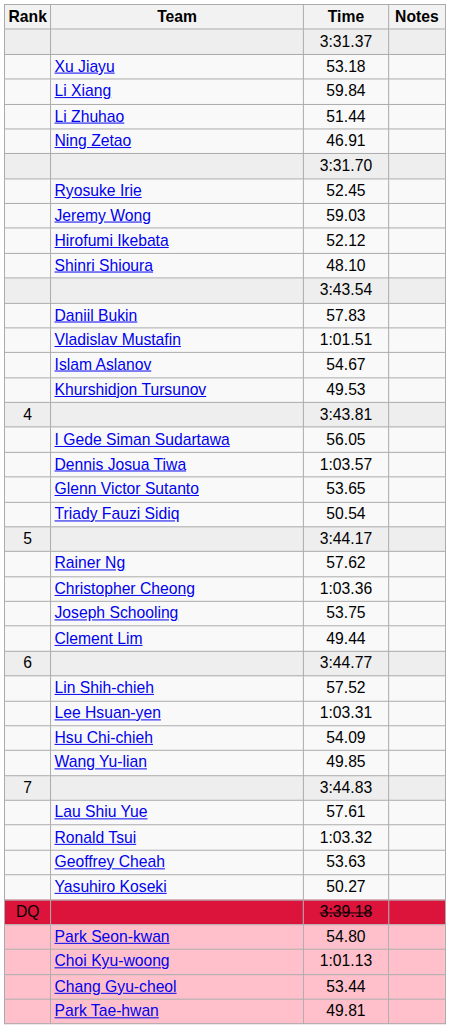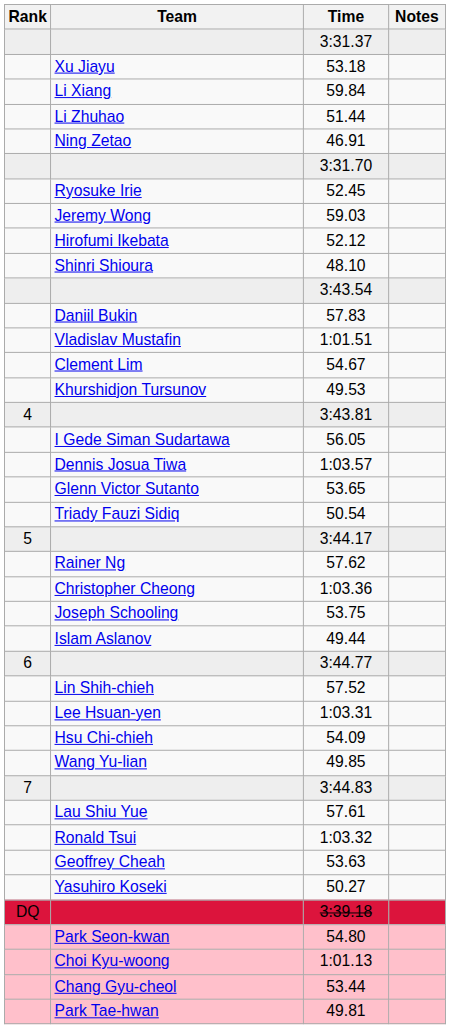(103, 365) Islam Aslanov -> (99, 365) Clement Lim
(99, 638) Clement Lim -> (103, 638) Islam Aslanov
